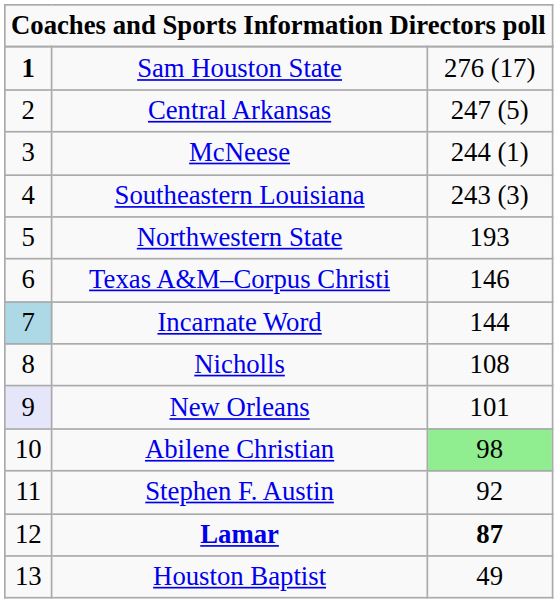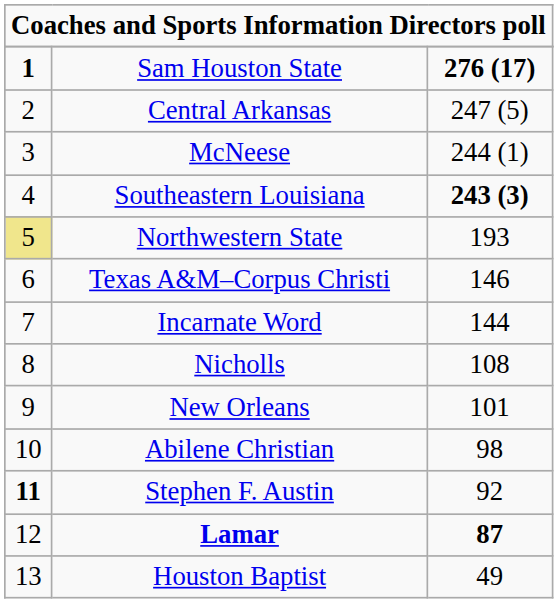(490, 68) normal -> (490, 68) bold
(490, 195) normal -> (490, 195) bold
(28, 237) no background -> (28, 237) khaki background
(28, 322) lightblue background -> (28, 322) no background
(28, 407) lavender background -> (28, 407) no background
(490, 449) lightgreen background -> (490, 449) no background
(28, 491) normal -> (28, 491) bold
